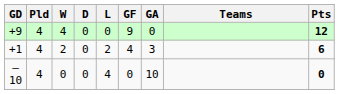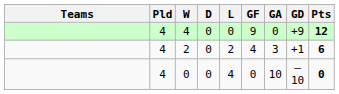columns swapped: (236, 13) <-> (16, 13)
